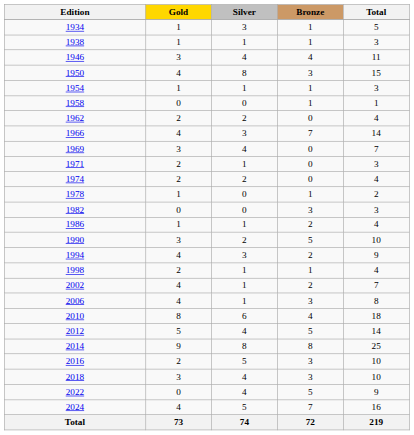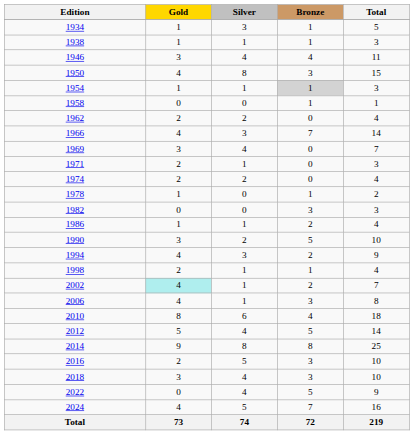(310, 88) no background -> (310, 88) lightgrey background
(178, 286) no background -> (178, 286) paleturquoise background
